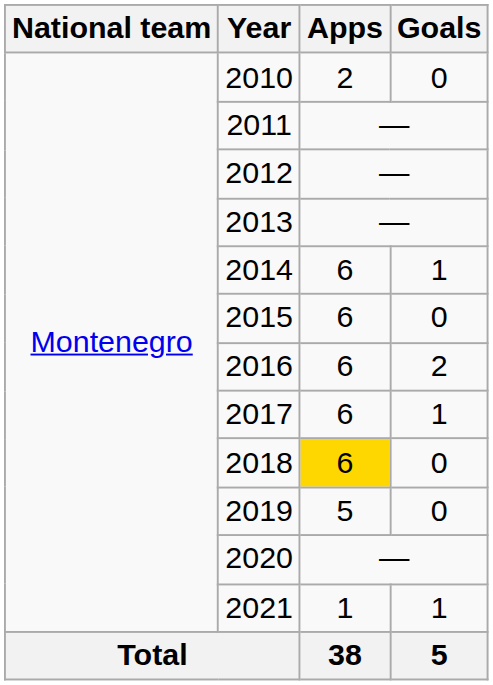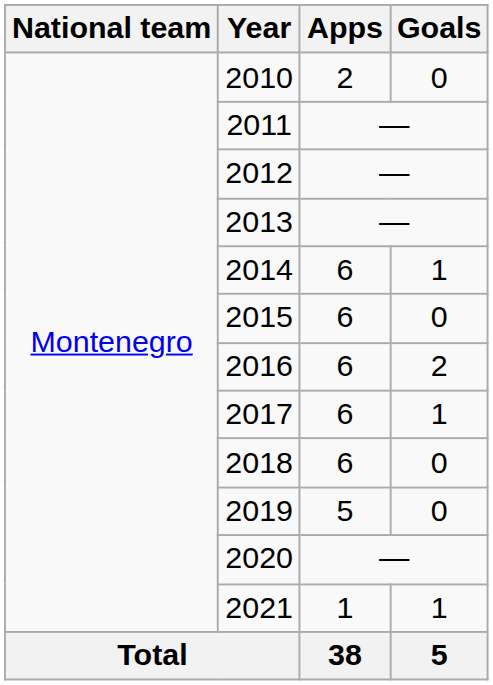(345, 462) gold background -> (345, 462) no background
